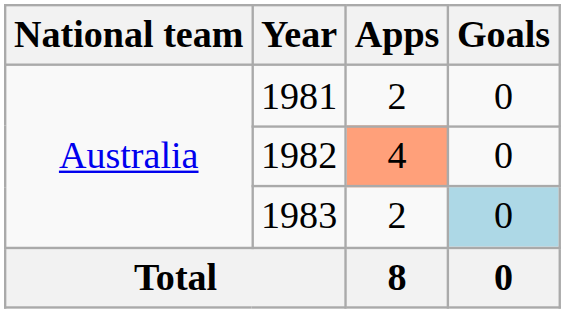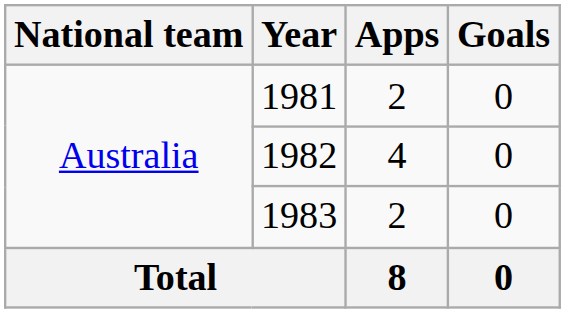(397, 155) lightsalmon background -> (397, 155) no background
(504, 215) lightblue background -> (504, 215) no background
